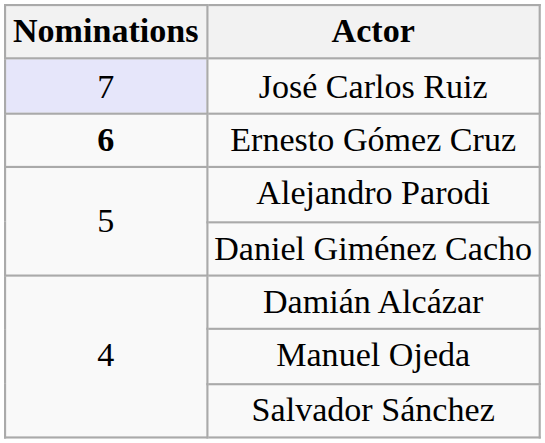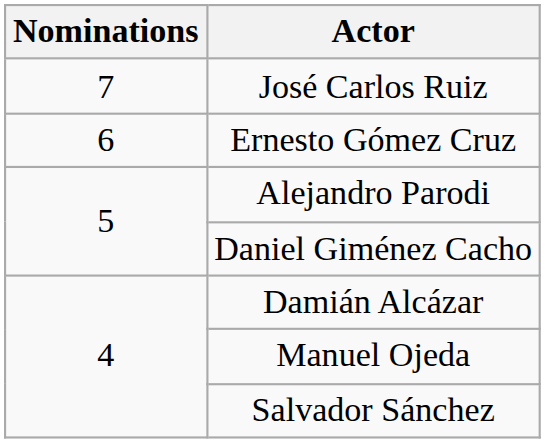(106, 85) lavender background -> (106, 85) no background
(106, 139) bold -> (106, 139) normal
